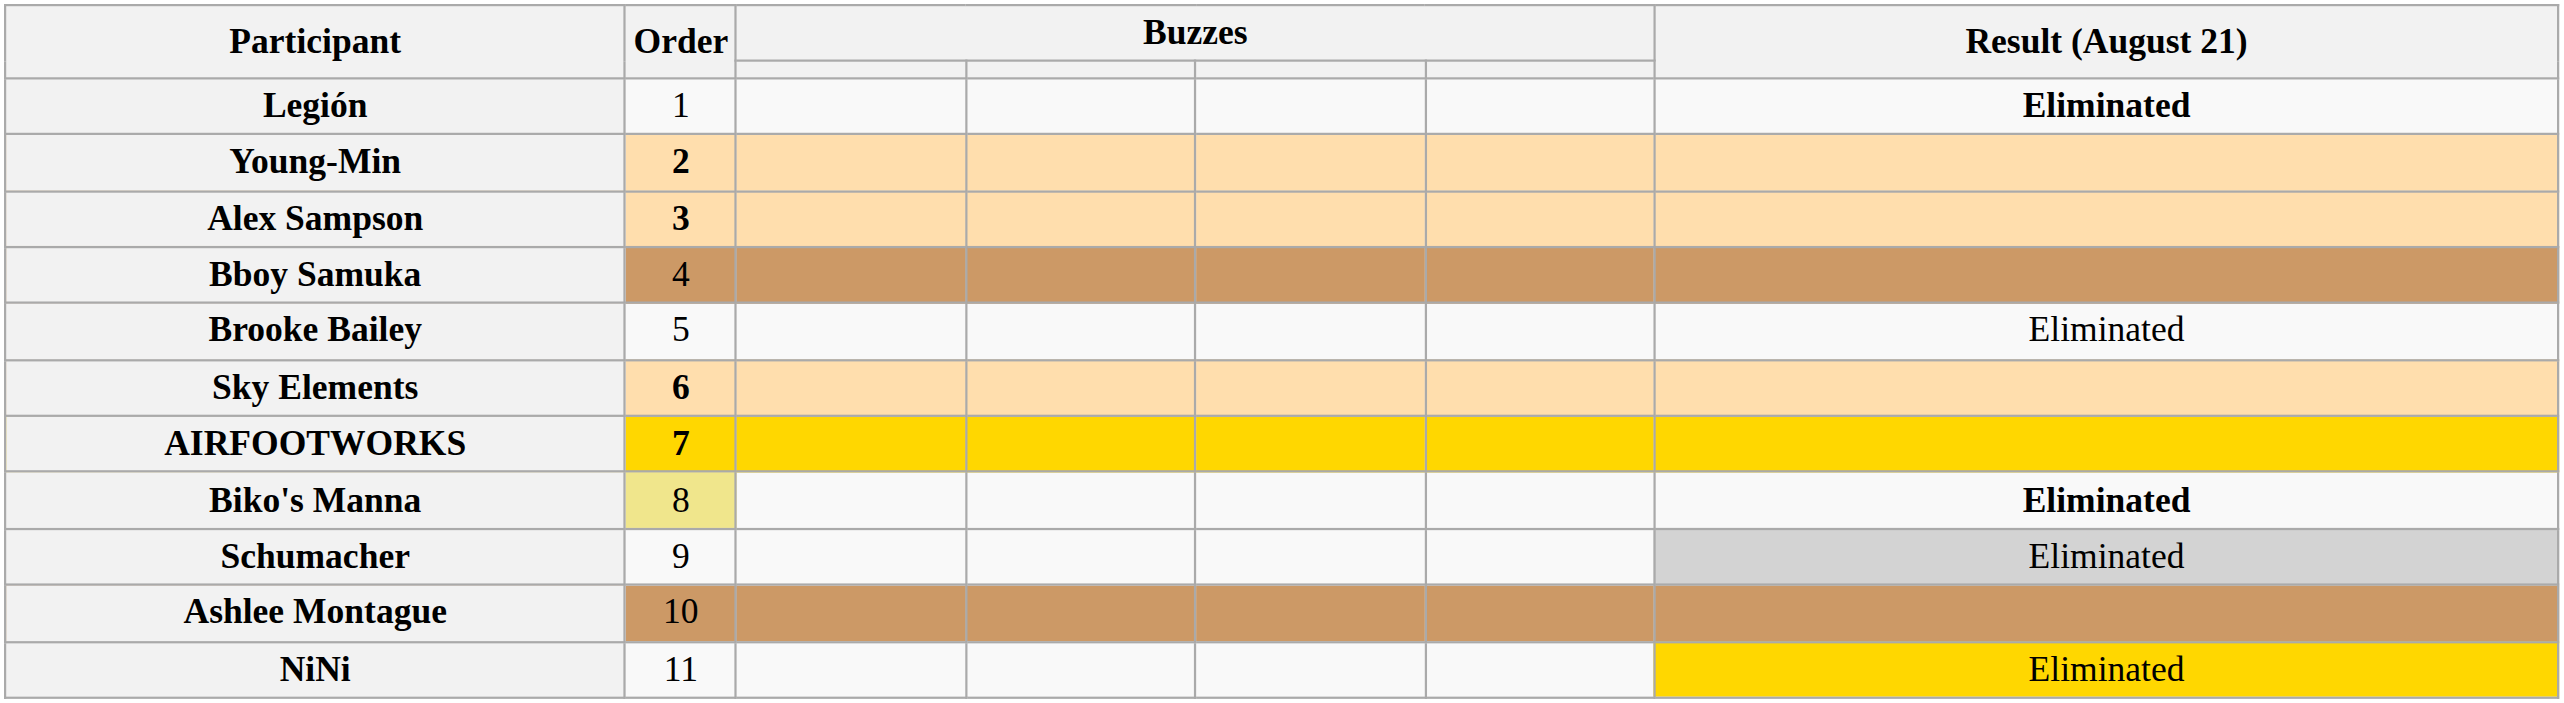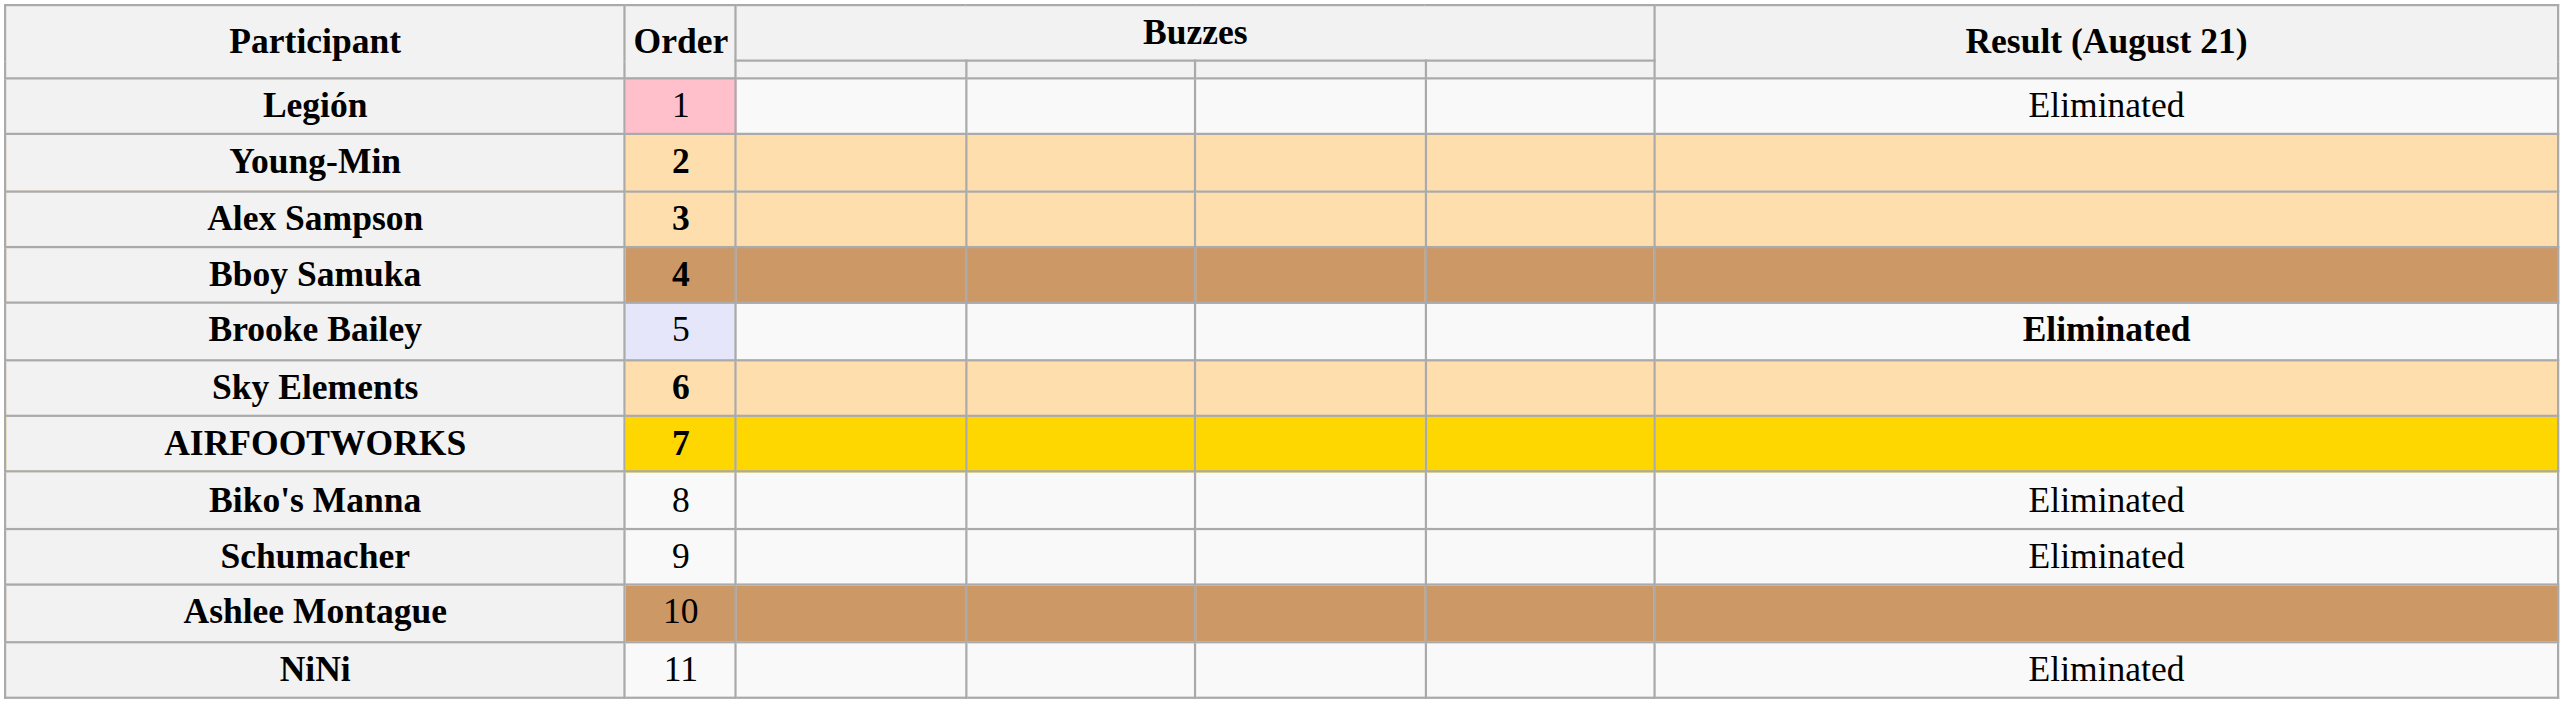(681, 105) no background -> (681, 105) pink background
(2107, 105) bold -> (2107, 105) normal
(681, 274) normal -> (681, 274) bold
(681, 330) no background -> (681, 330) lavender background
(2107, 330) normal -> (2107, 330) bold
(681, 499) khaki background -> (681, 499) no background
(2107, 499) bold -> (2107, 499) normal
(2107, 556) lightgrey background -> (2107, 556) no background
(2107, 668) gold background -> (2107, 668) no background
